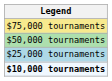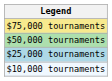(56, 69) bold -> (56, 69) normal
